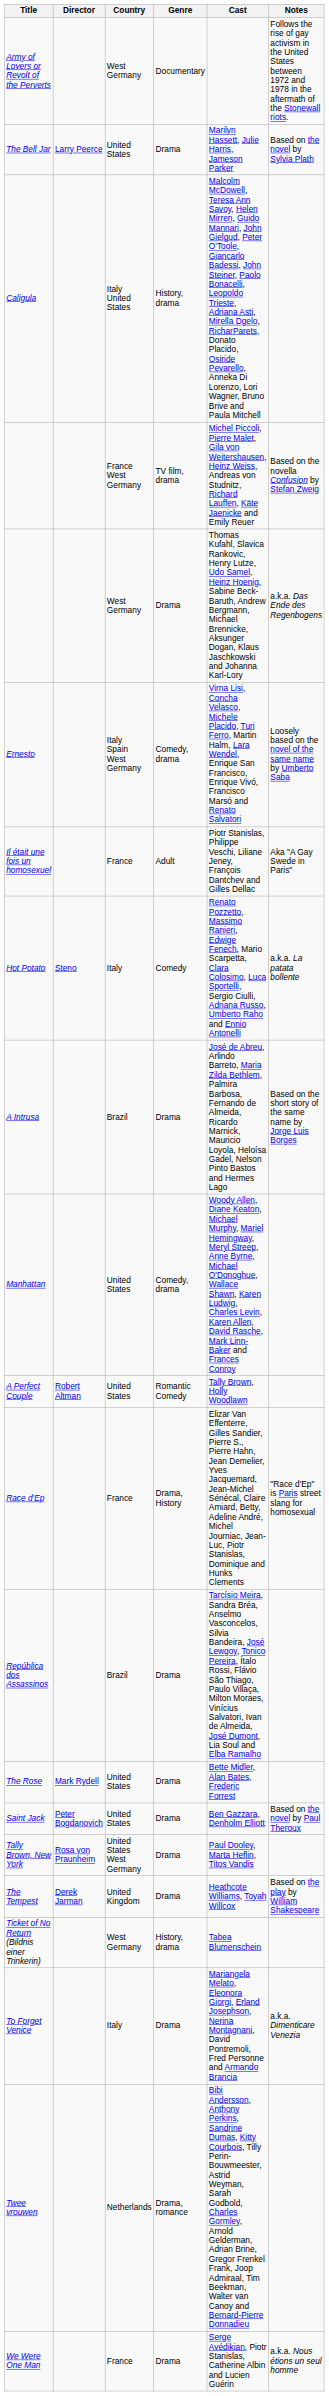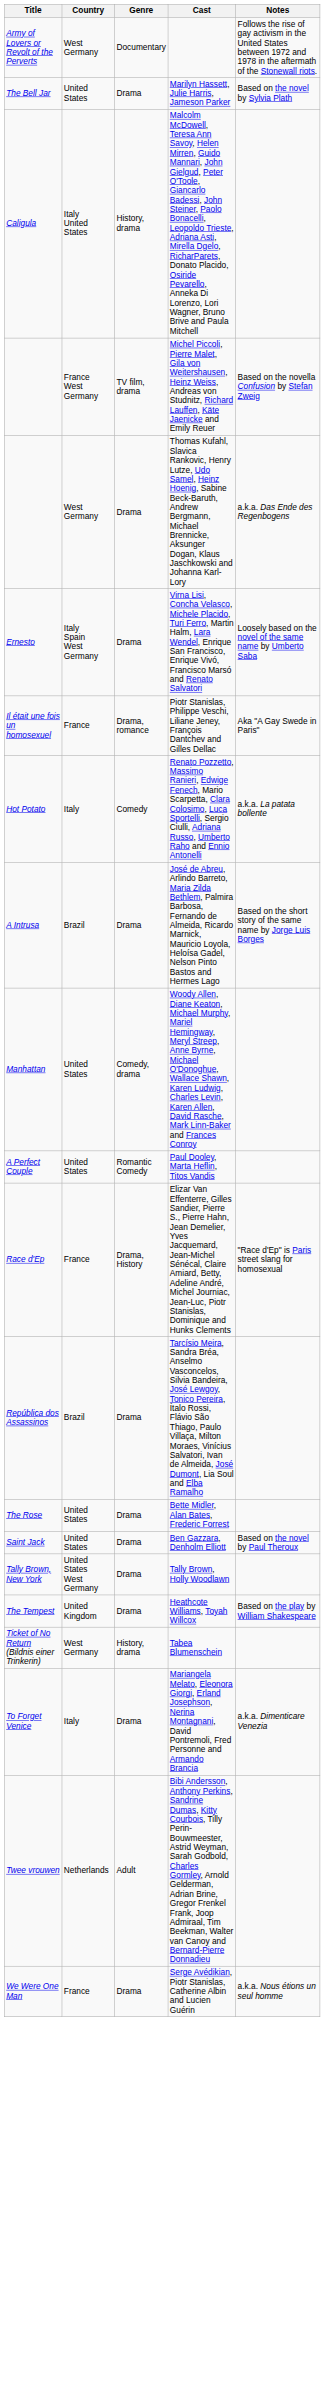- column: (79, 11)
(172, 754) Comedy, drama -> (129, 642) Drama
(165, 861) Adult -> (133, 725) Drama, romance
(231, 1391) Tally Brown, Holly Woodlawn -> (193, 1167) Paul Dooley, Marta Heflin, Titos Vandis
(232, 1855) Paul Dooley, Marta Heflin, Titos Vandis -> (200, 1574) Tally Brown, Holly Woodlawn
(172, 2207) Drama, romance -> (126, 1870) Adult
